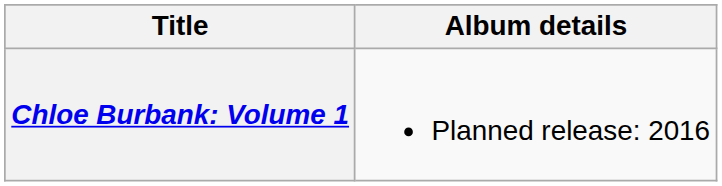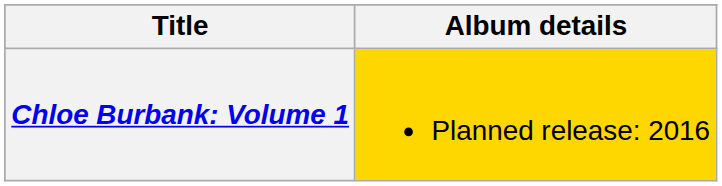(536, 130) no background -> (536, 130) gold background
